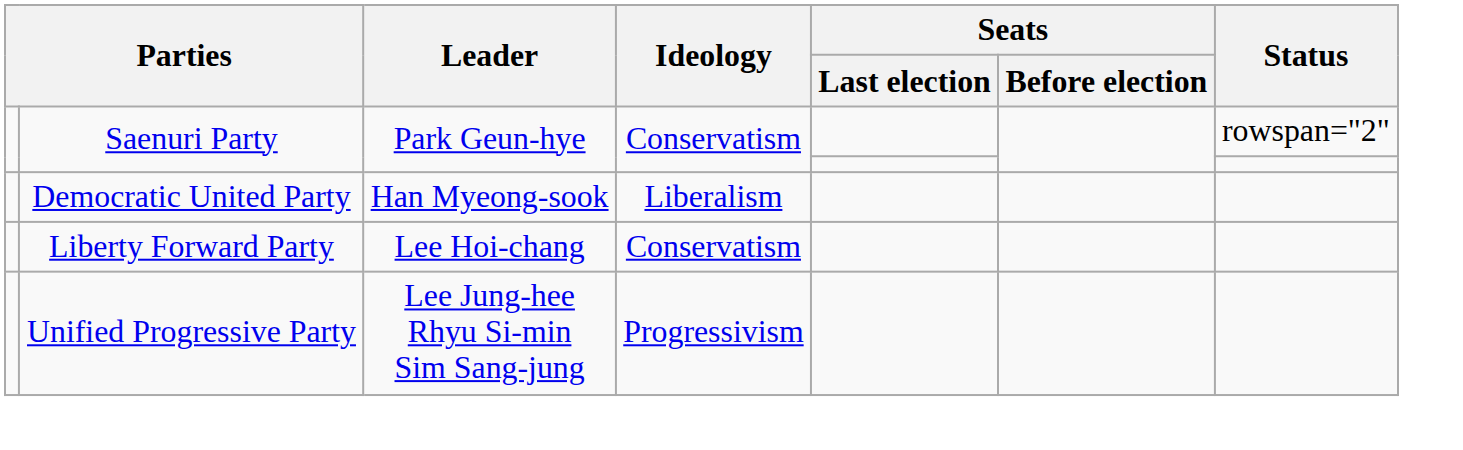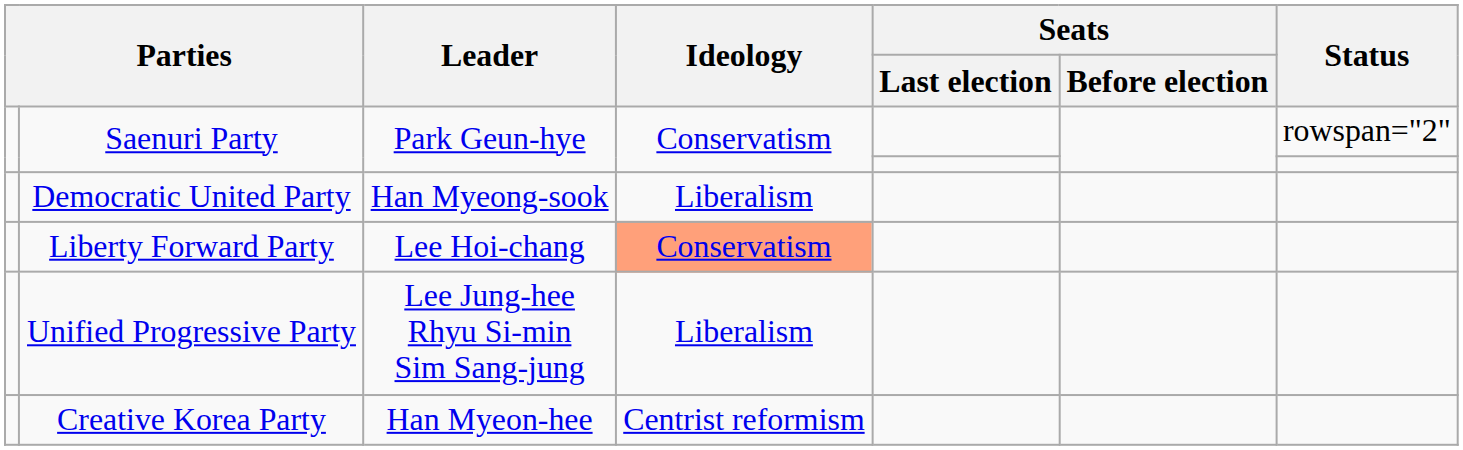(713, 246) no background -> (744, 246) lightsalmon background
(713, 332) Progressivism -> (744, 332) Liberalism
+ row: (191, 419)
